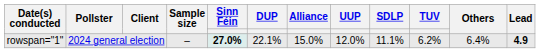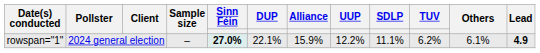(309, 41) 15.0% -> (309, 41) 15.9%
(350, 41) 12.0% -> (350, 41) 12.2%
(478, 41) 6.4% -> (478, 41) 6.1%
